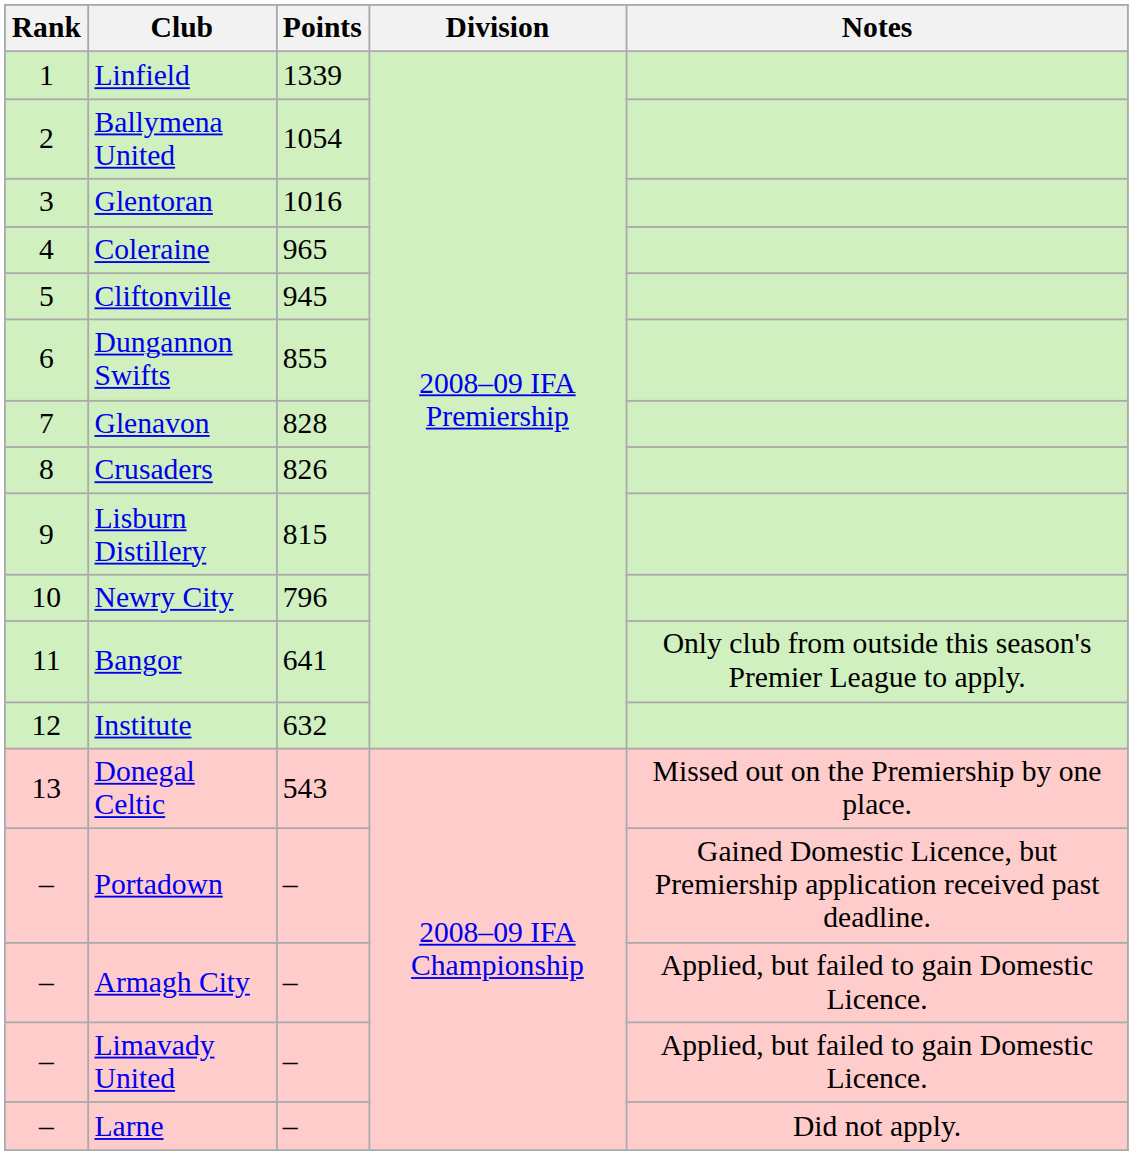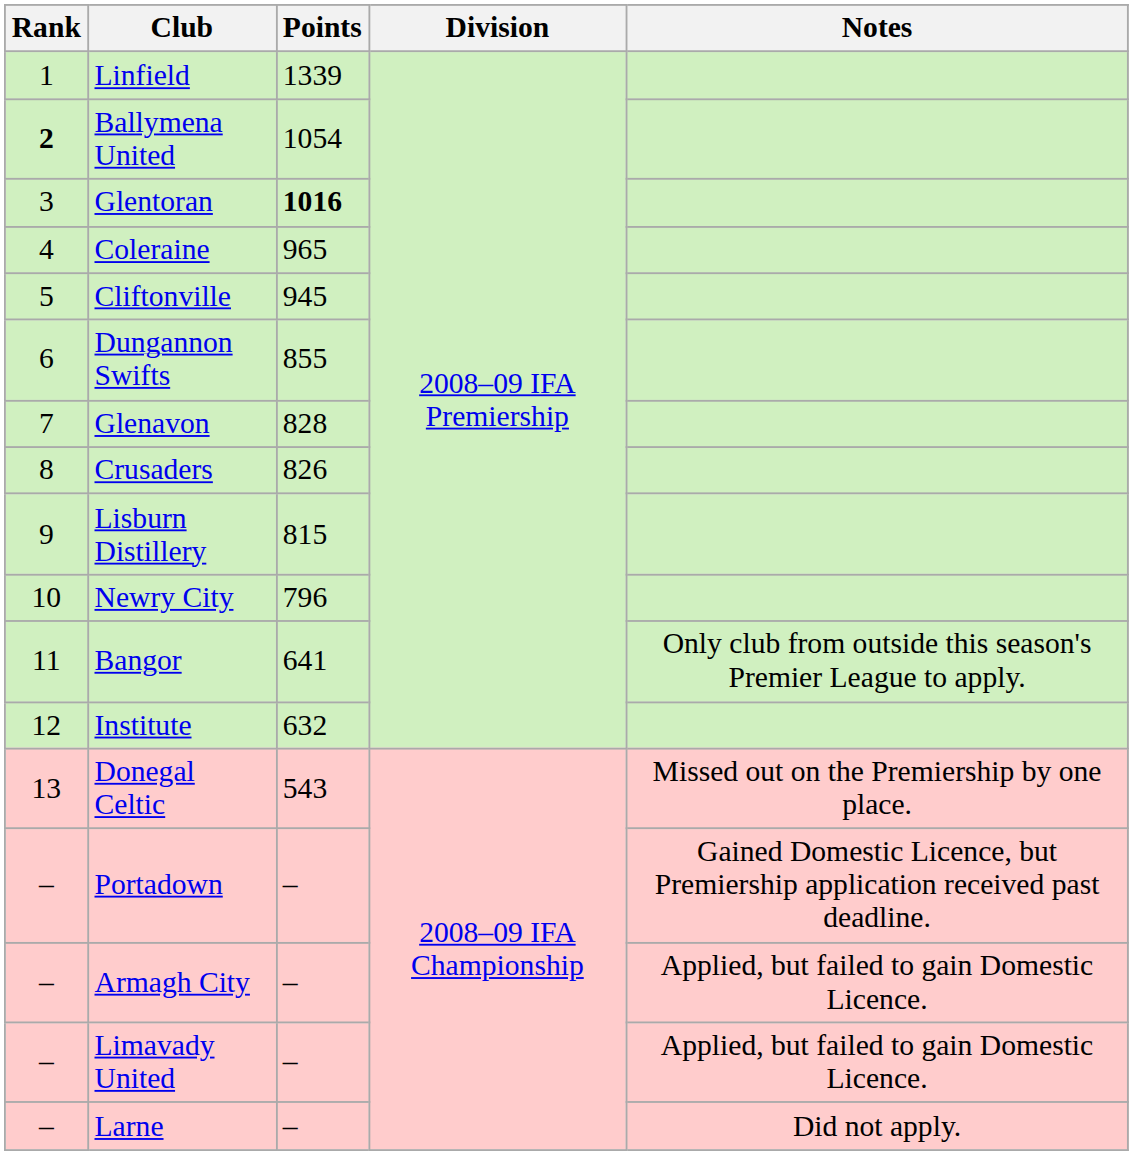(46, 138) normal -> (46, 138) bold
(312, 202) normal -> (312, 202) bold
